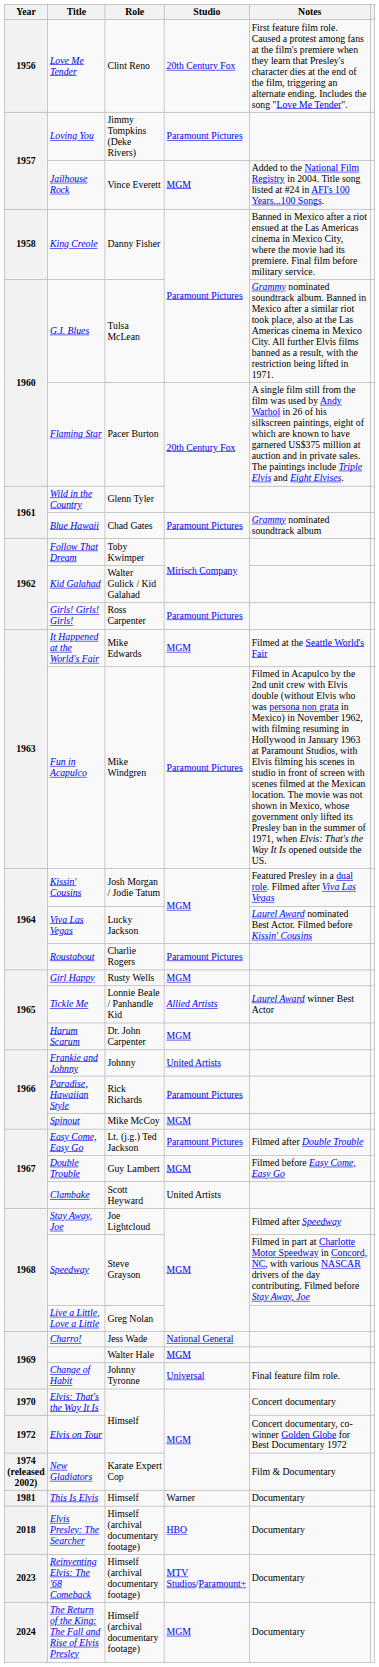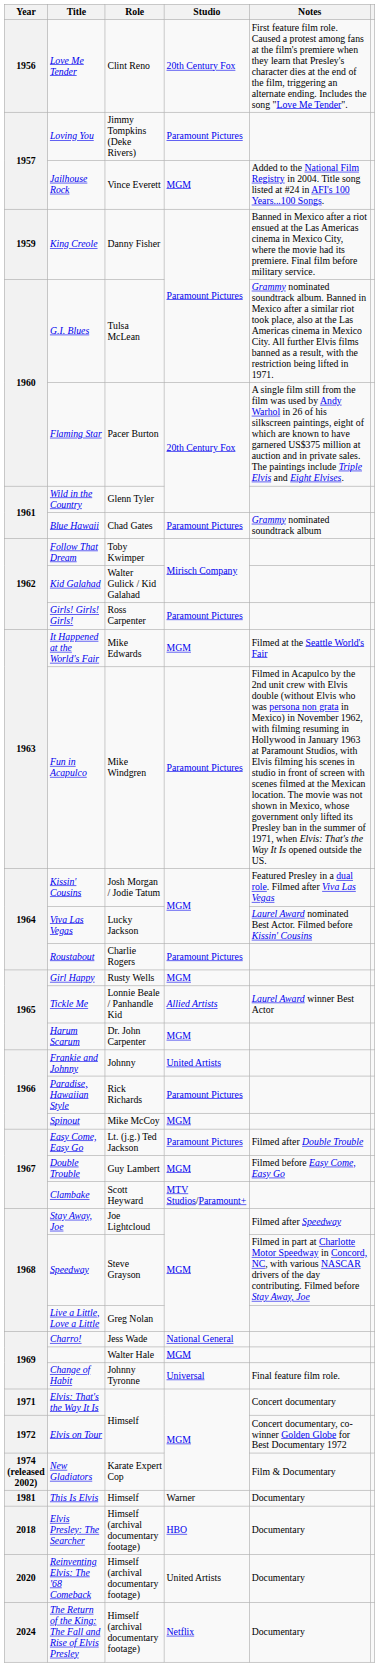(26, 244) 1958 -> (26, 244) 1959
(194, 1195) United Artists -> (206, 1195) MTV Studios/Paramount+
(26, 1402) 1970 -> (26, 1402) 1971
(26, 1578) 2023 -> (26, 1578) 2020
(206, 1578) MTV Studios/Paramount+ -> (194, 1578) United Artists
(179, 1632) MGM -> (180, 1632) Netflix
